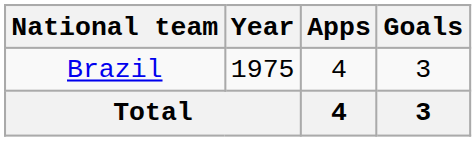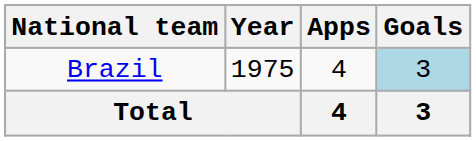(423, 70) no background -> (423, 70) lightblue background
